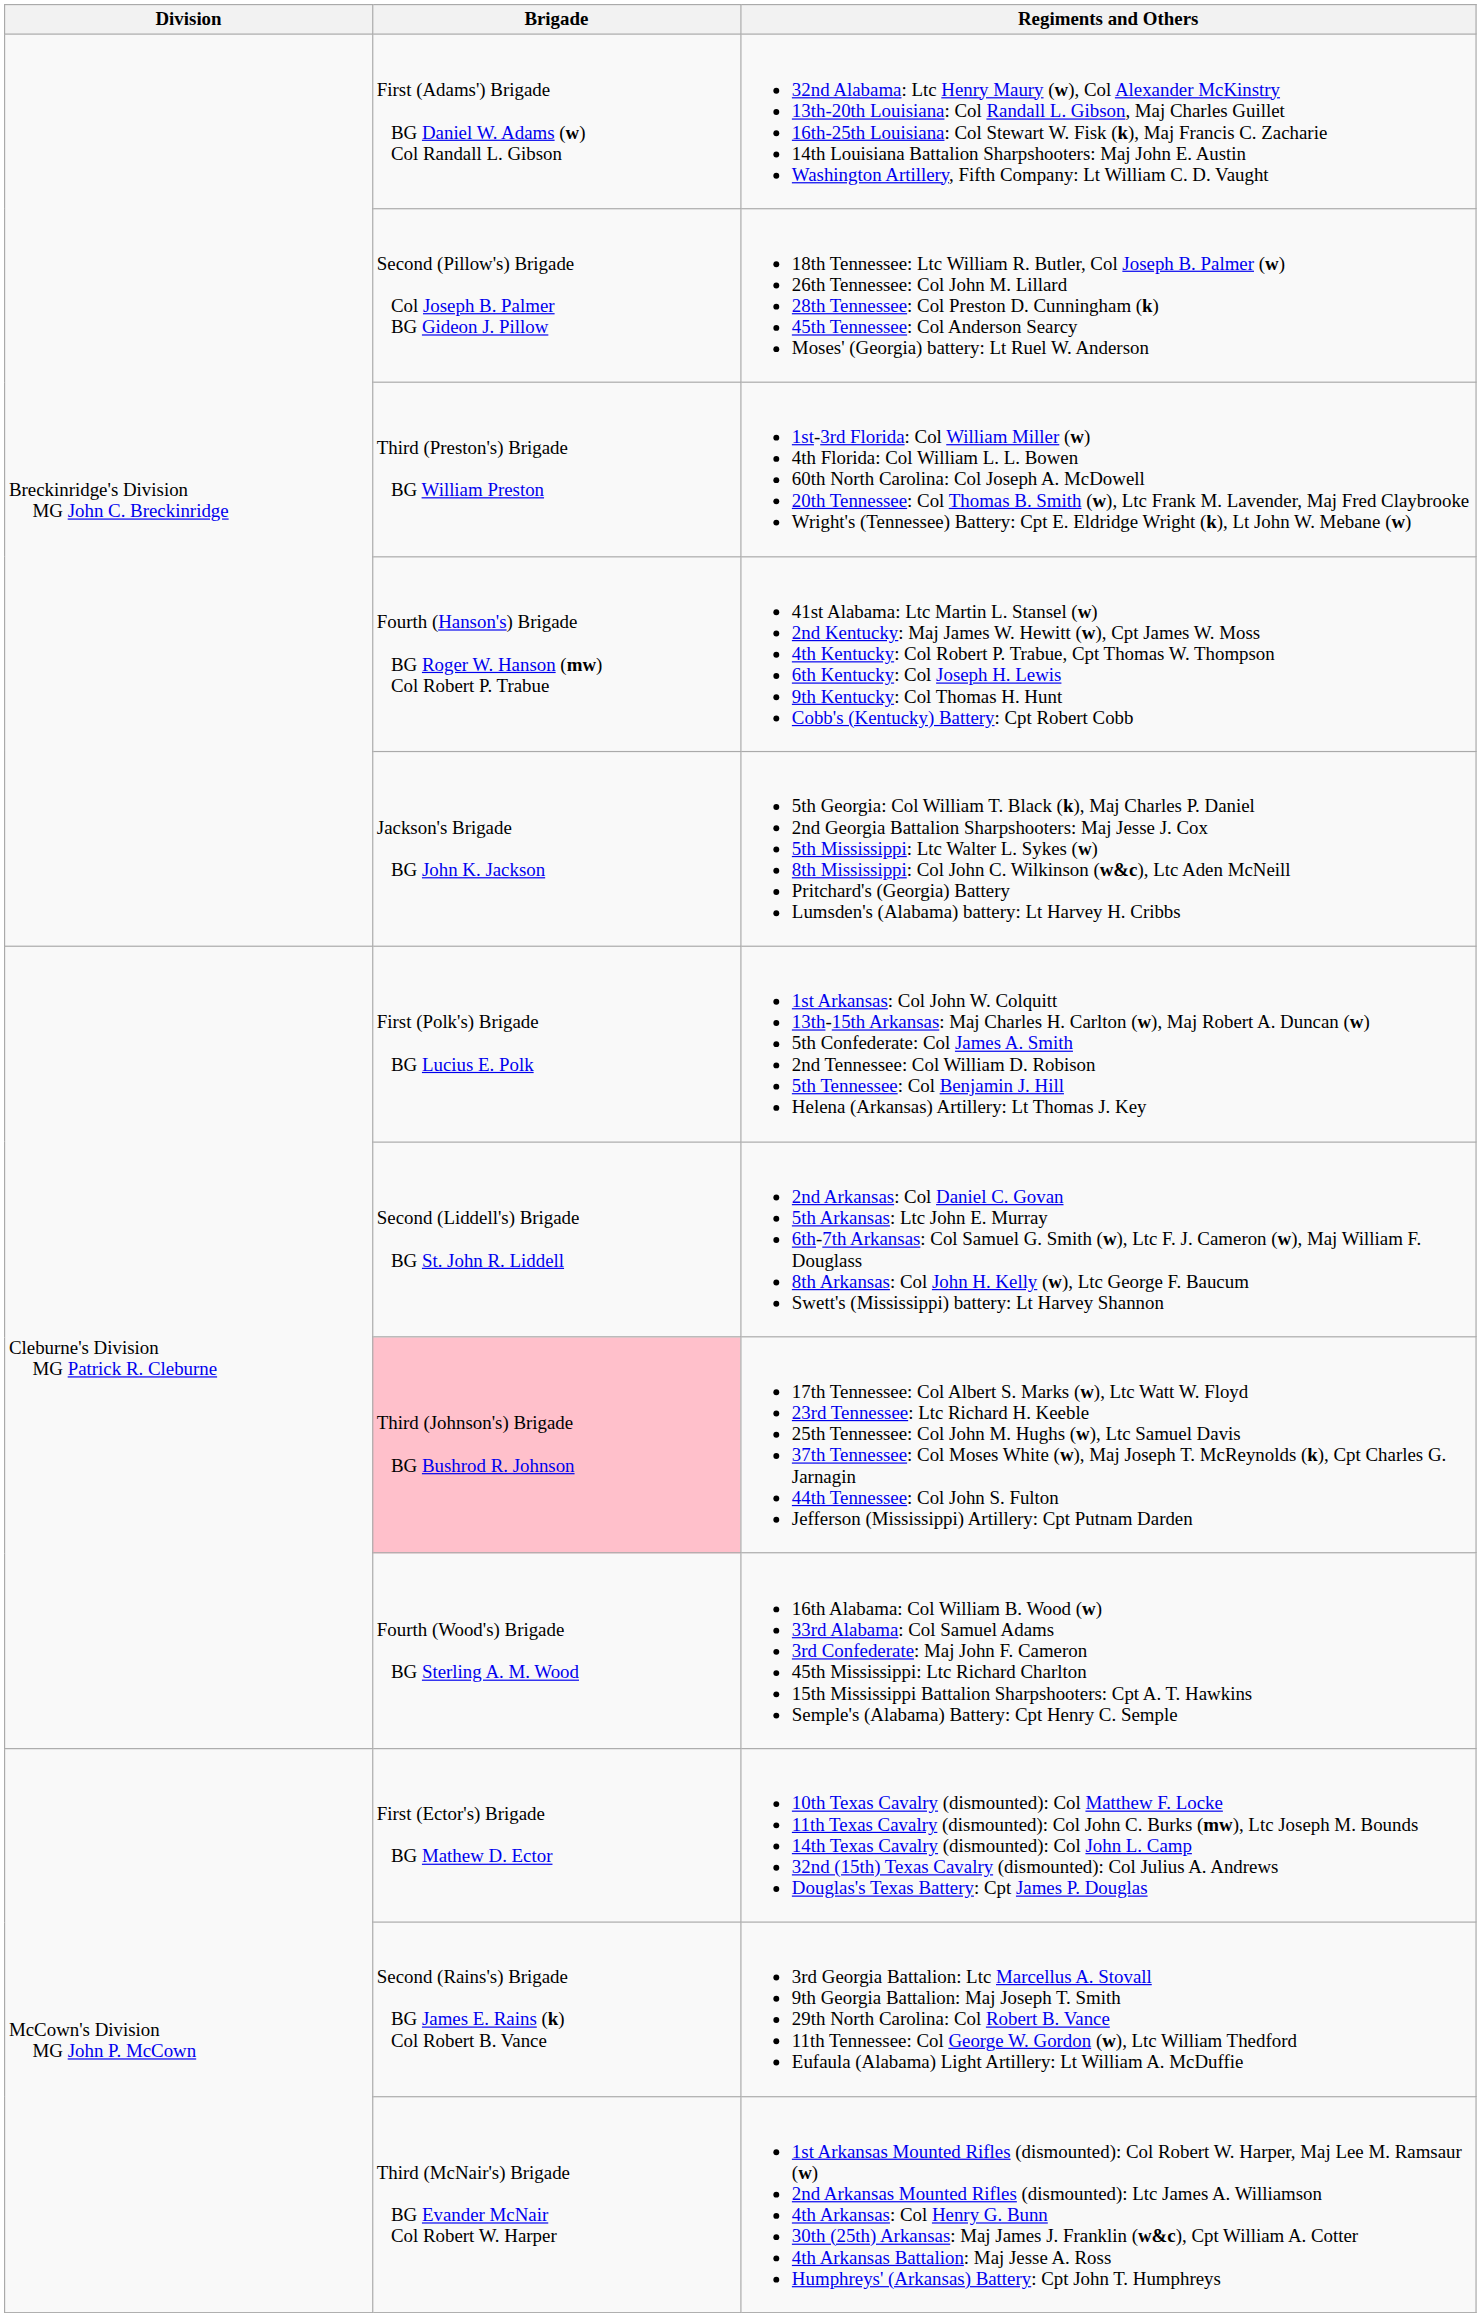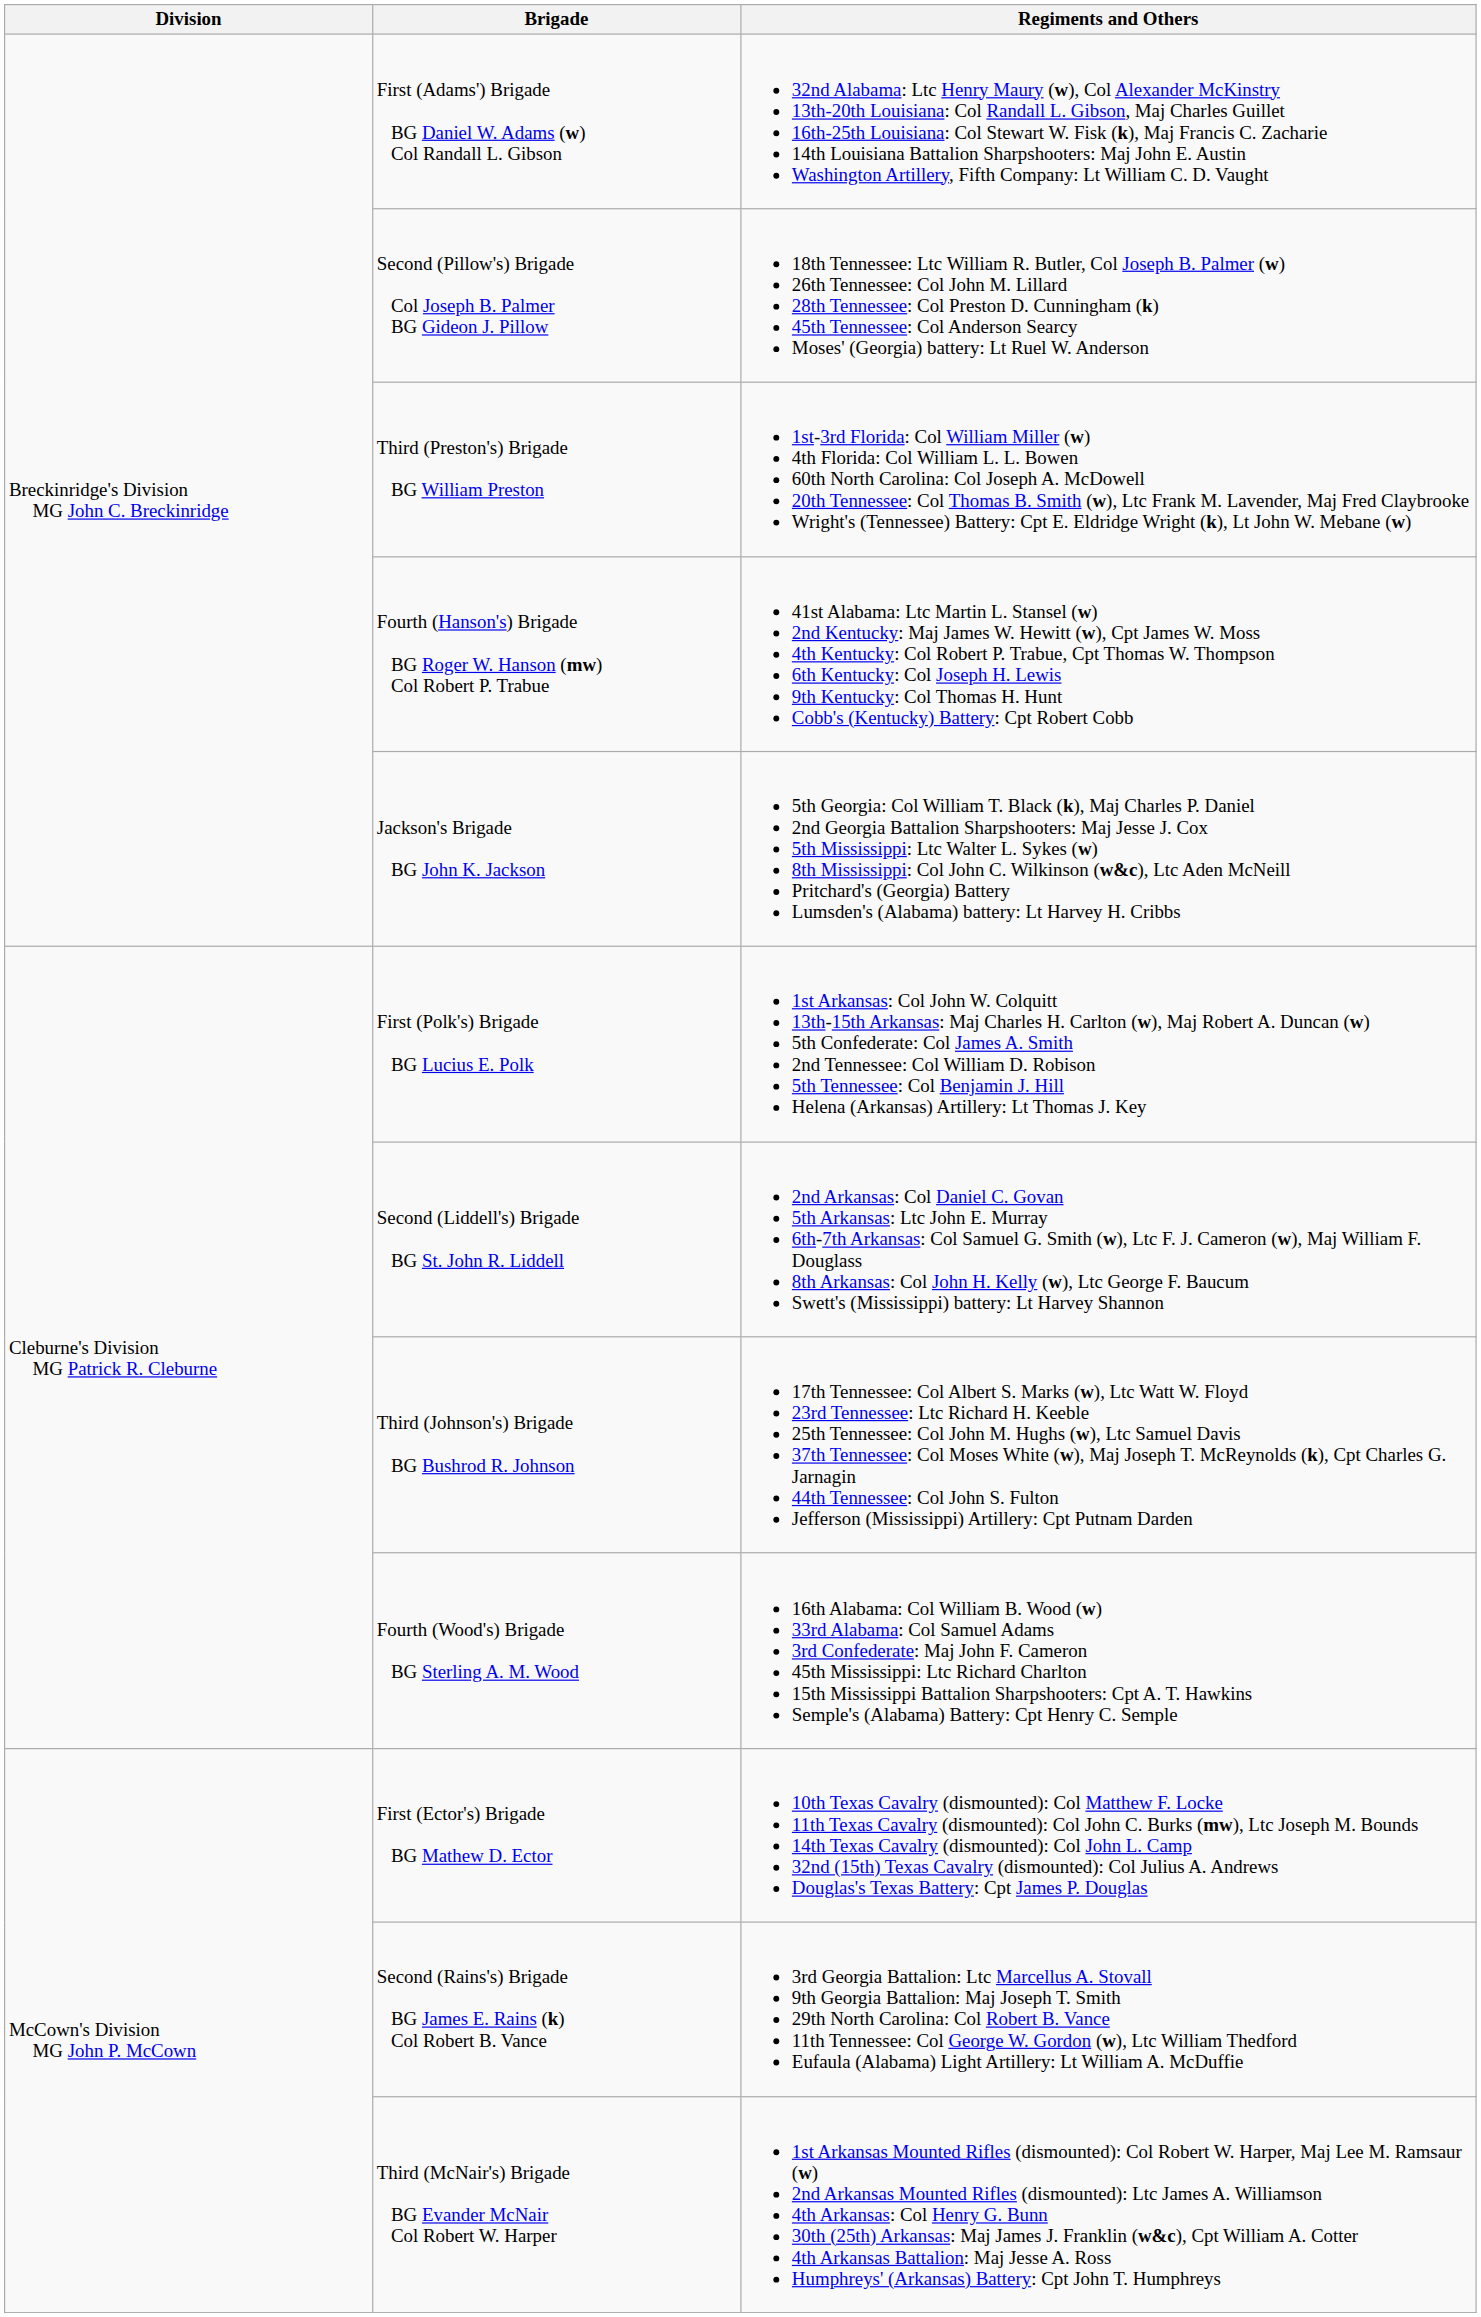(476, 1444) pink background -> (476, 1444) no background
